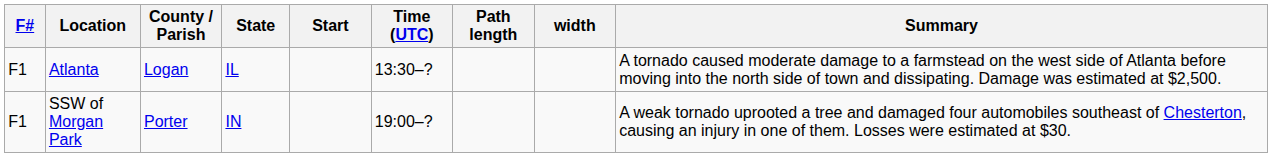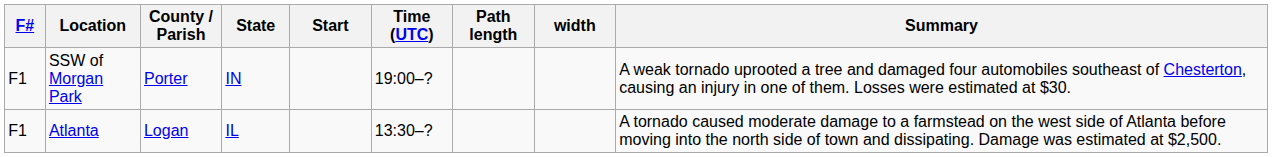rows swapped: (74, 69) <-> (76, 121)
